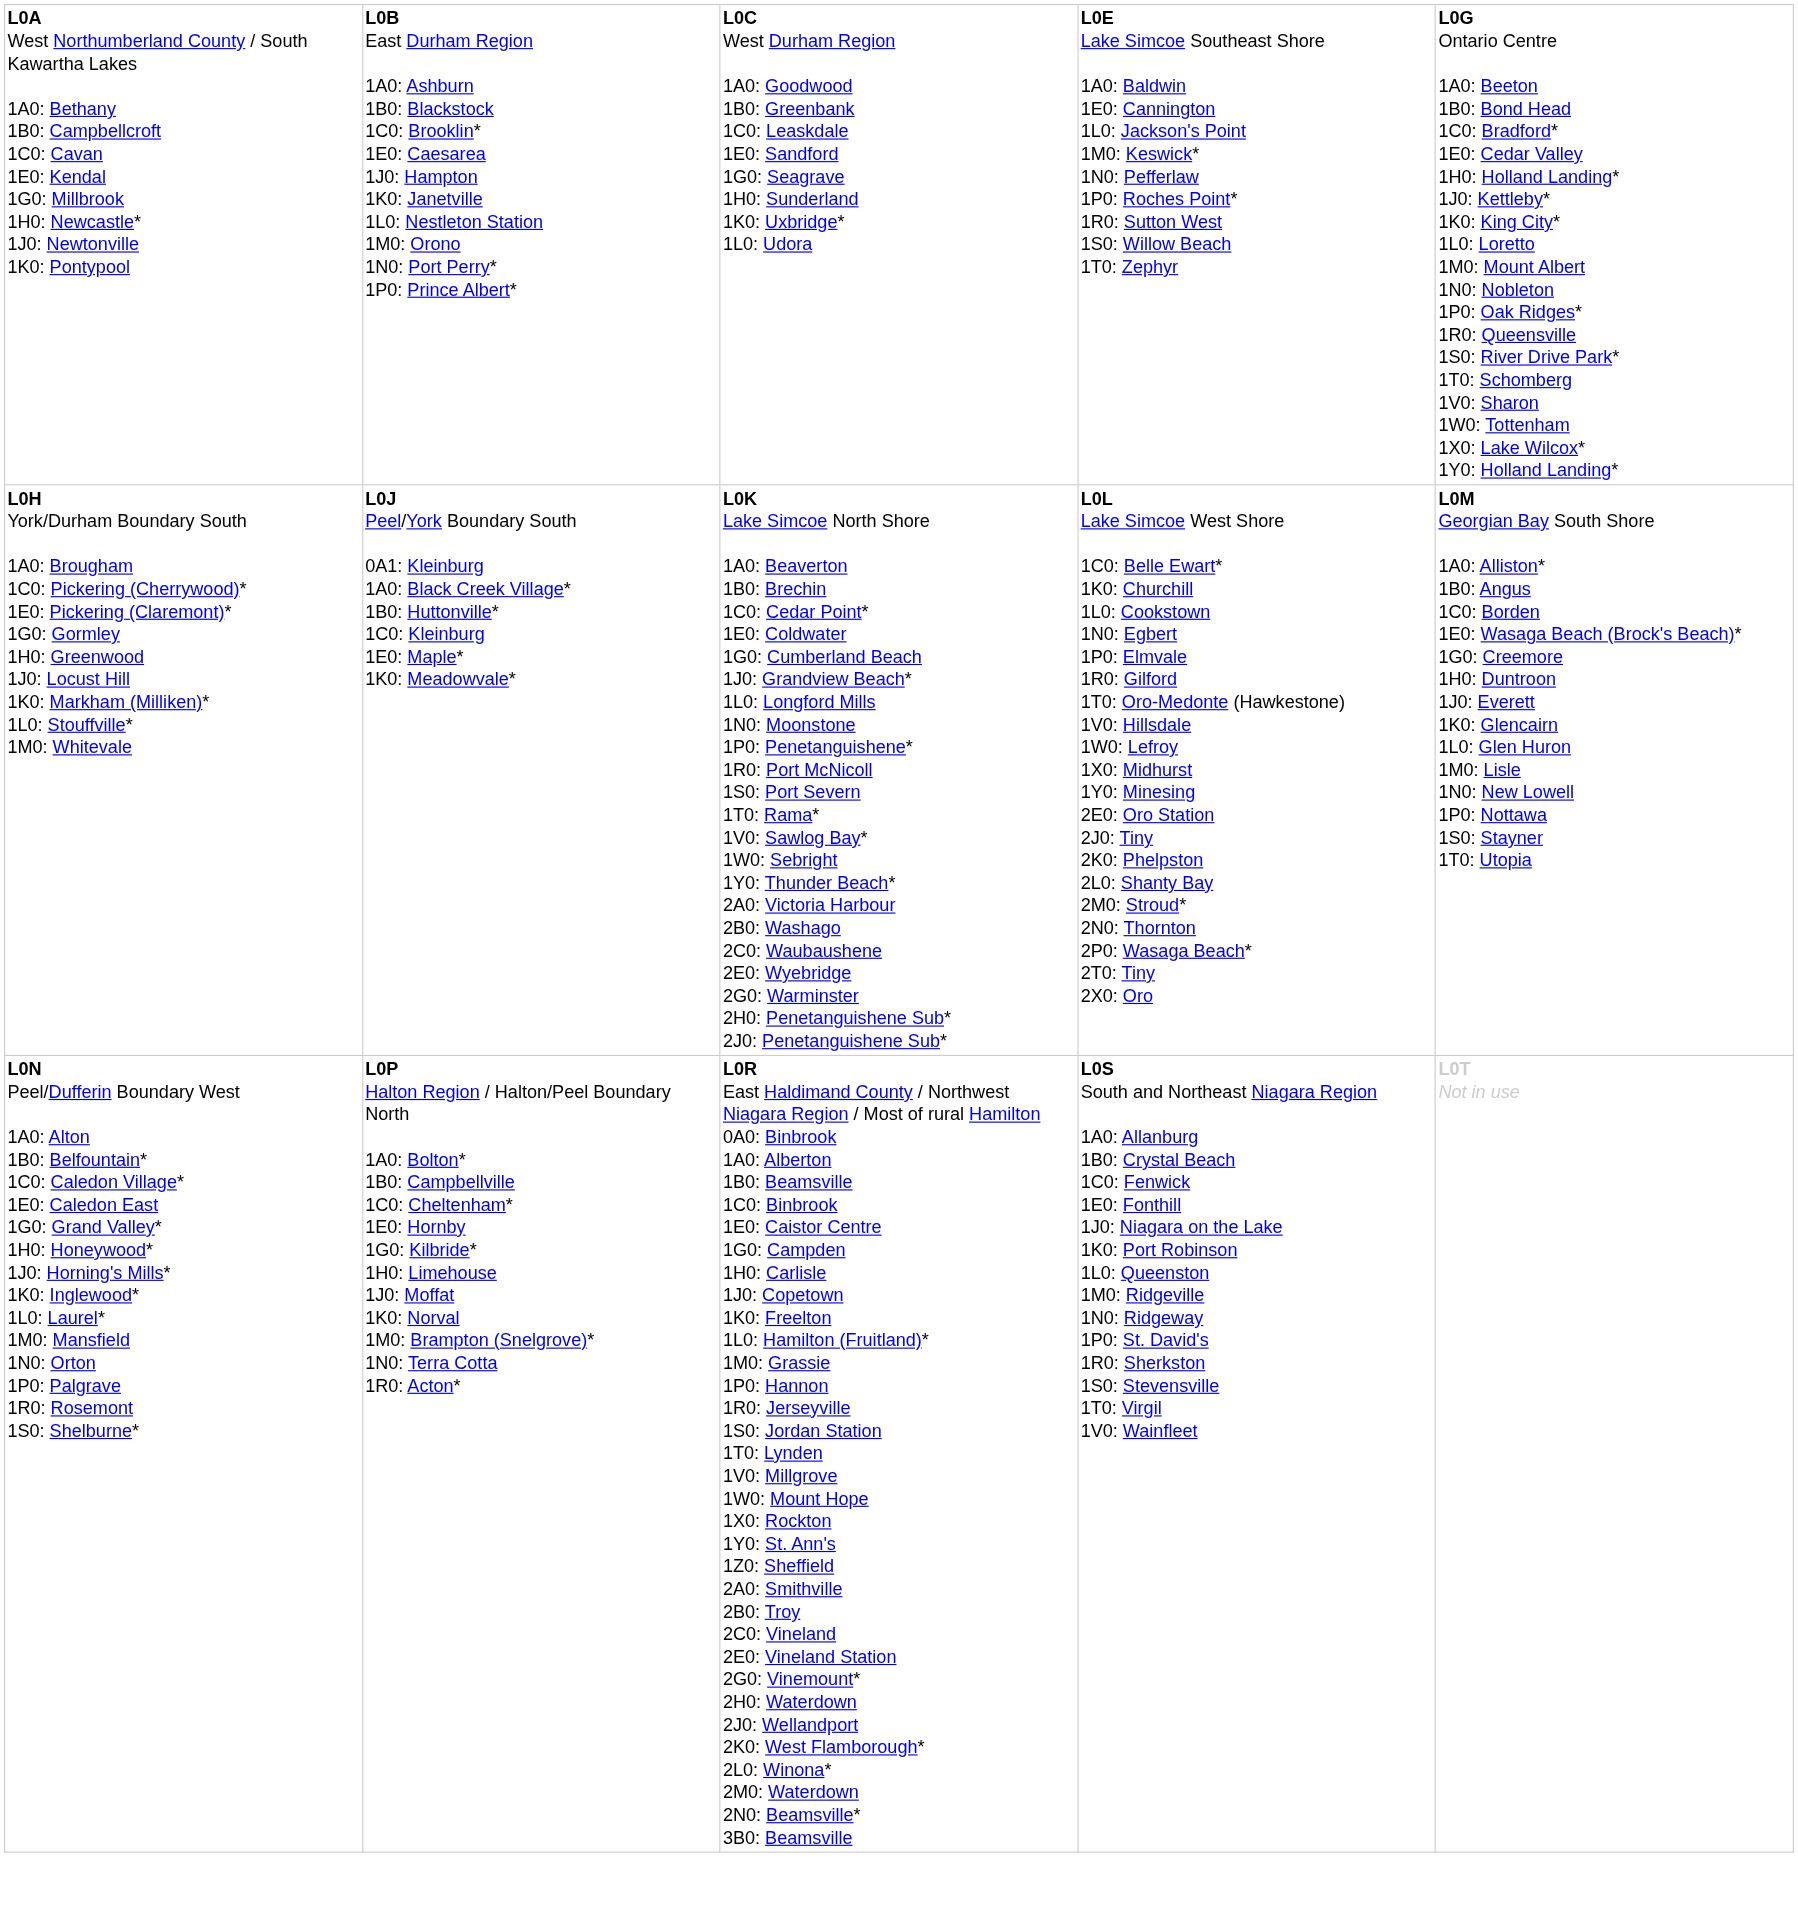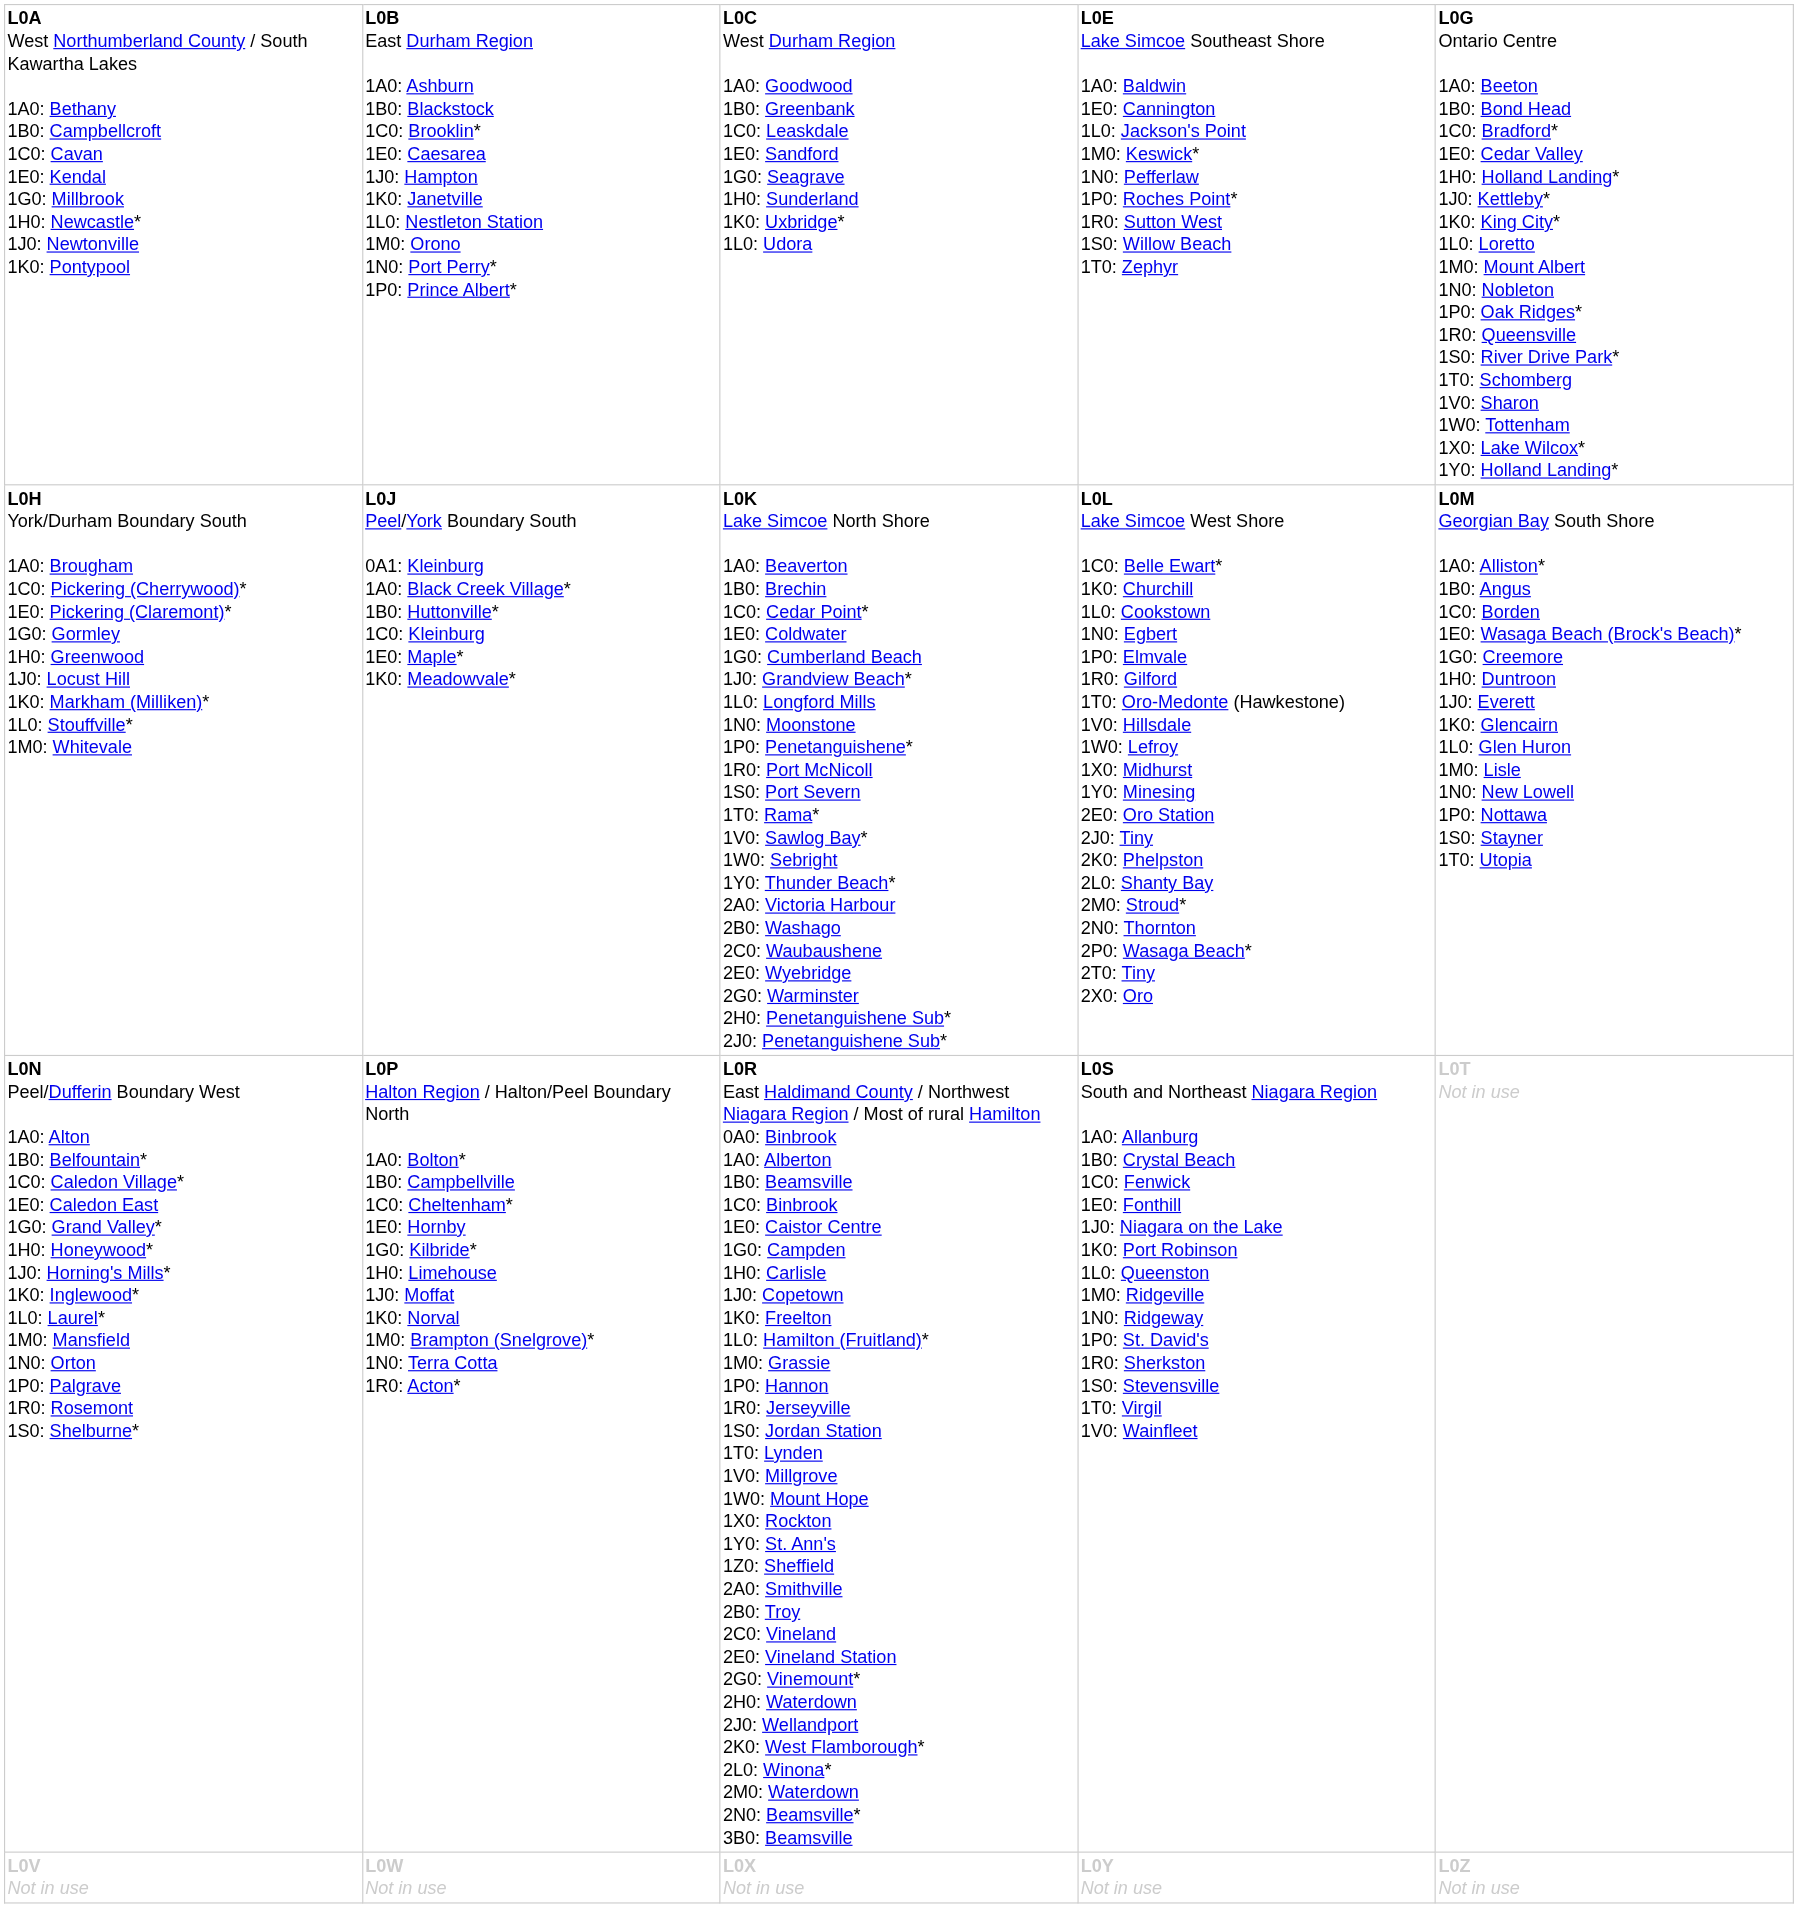+ row: (48, 1877)
